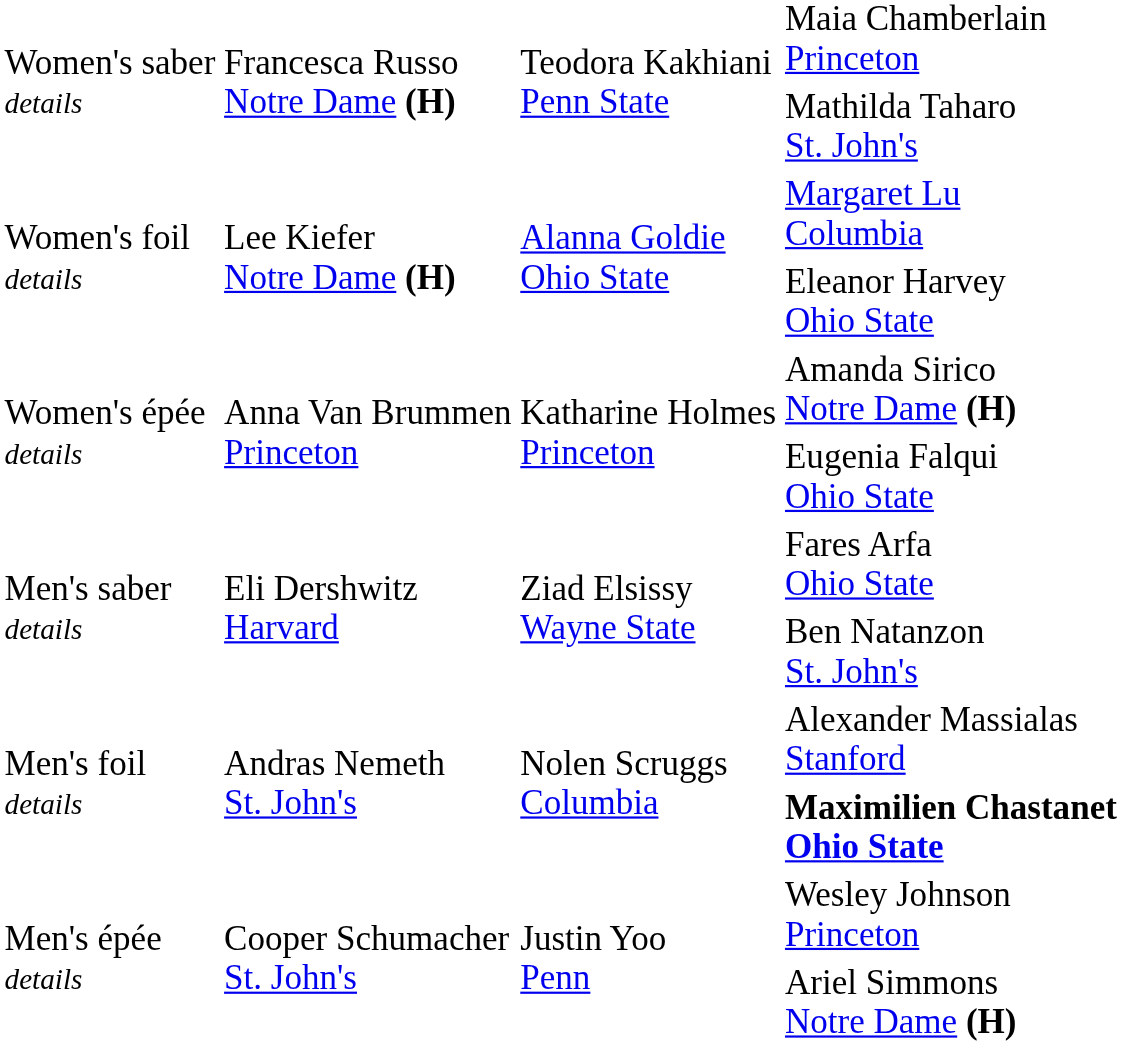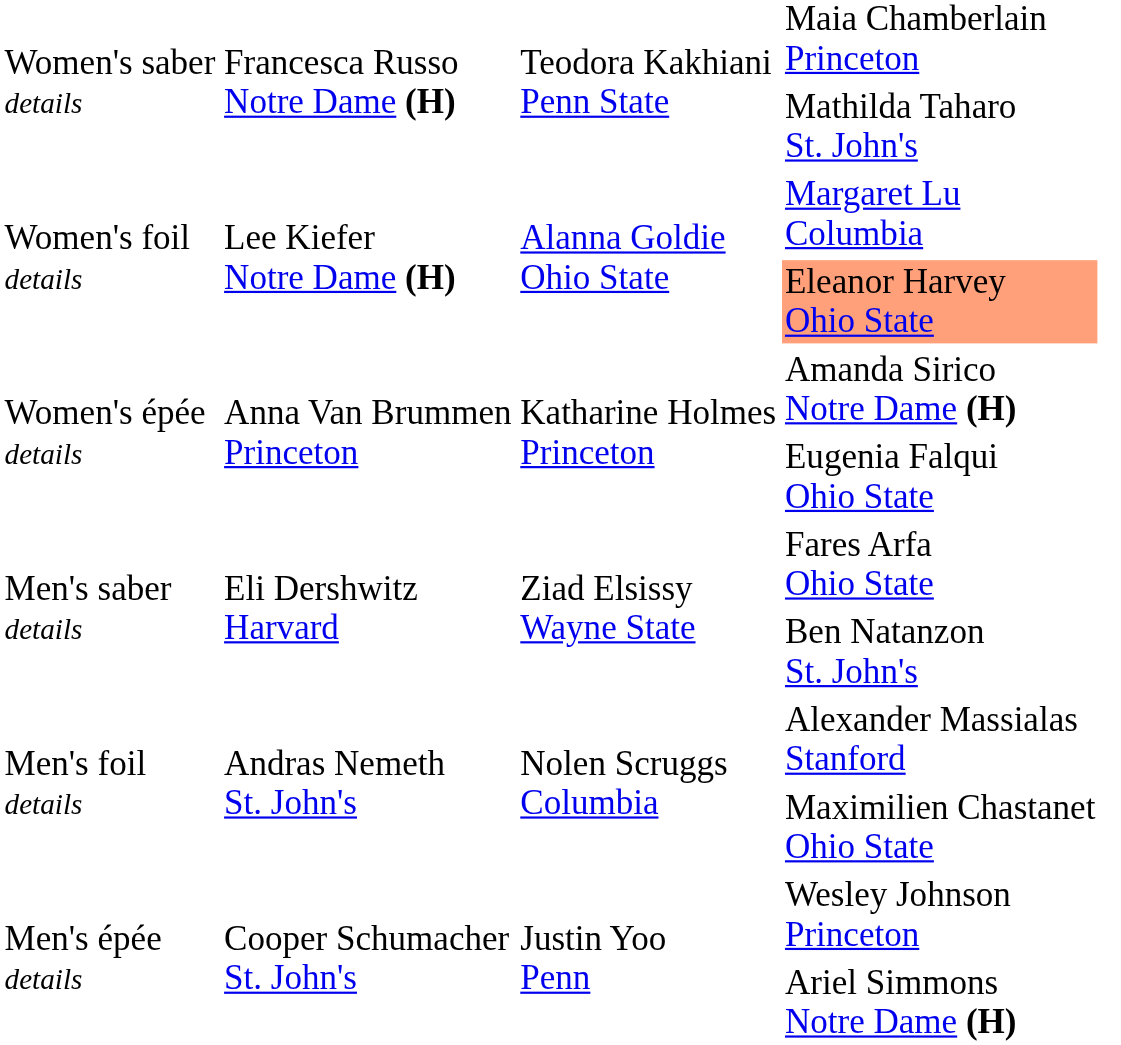(895, 301) no background -> (895, 301) lightsalmon background
(951, 826) bold -> (940, 826) normal
